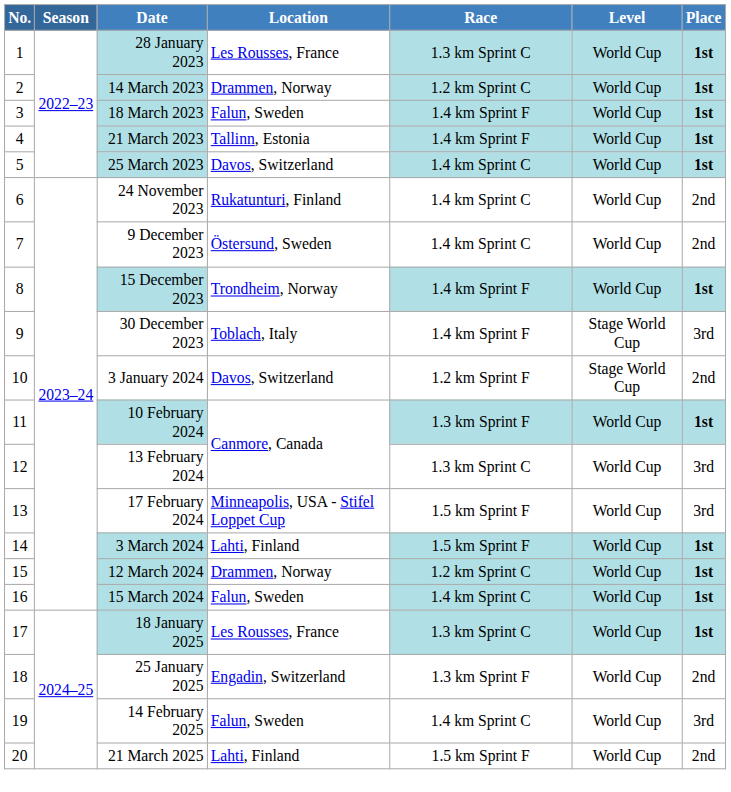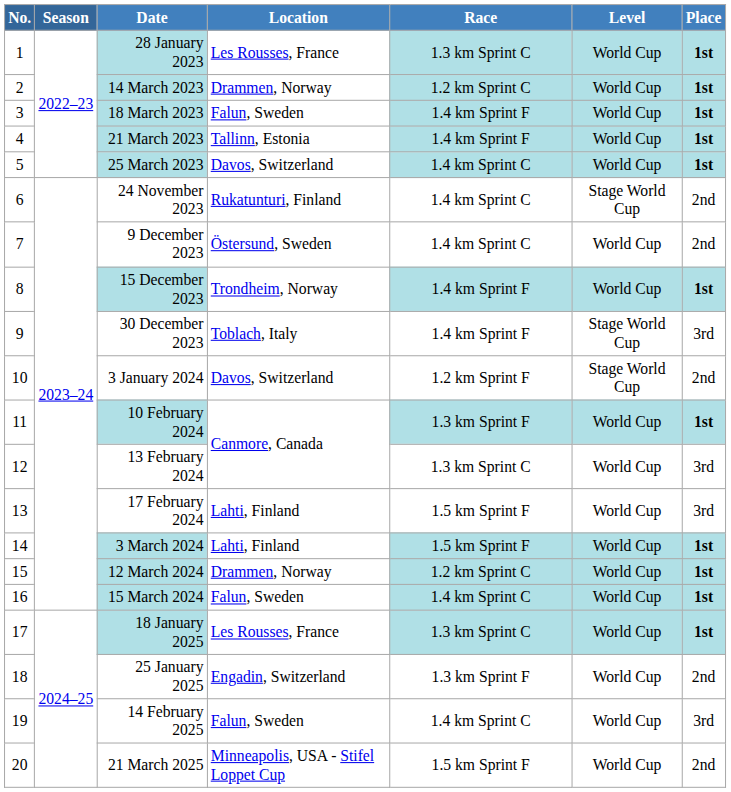(627, 200) World Cup -> (627, 200) Stage World Cup
(292, 510) Minneapolis, USA - Stifel Loppet Cup -> (255, 510) Lahti, Finland
(255, 756) Lahti, Finland -> (292, 765) Minneapolis, USA - Stifel Loppet Cup
